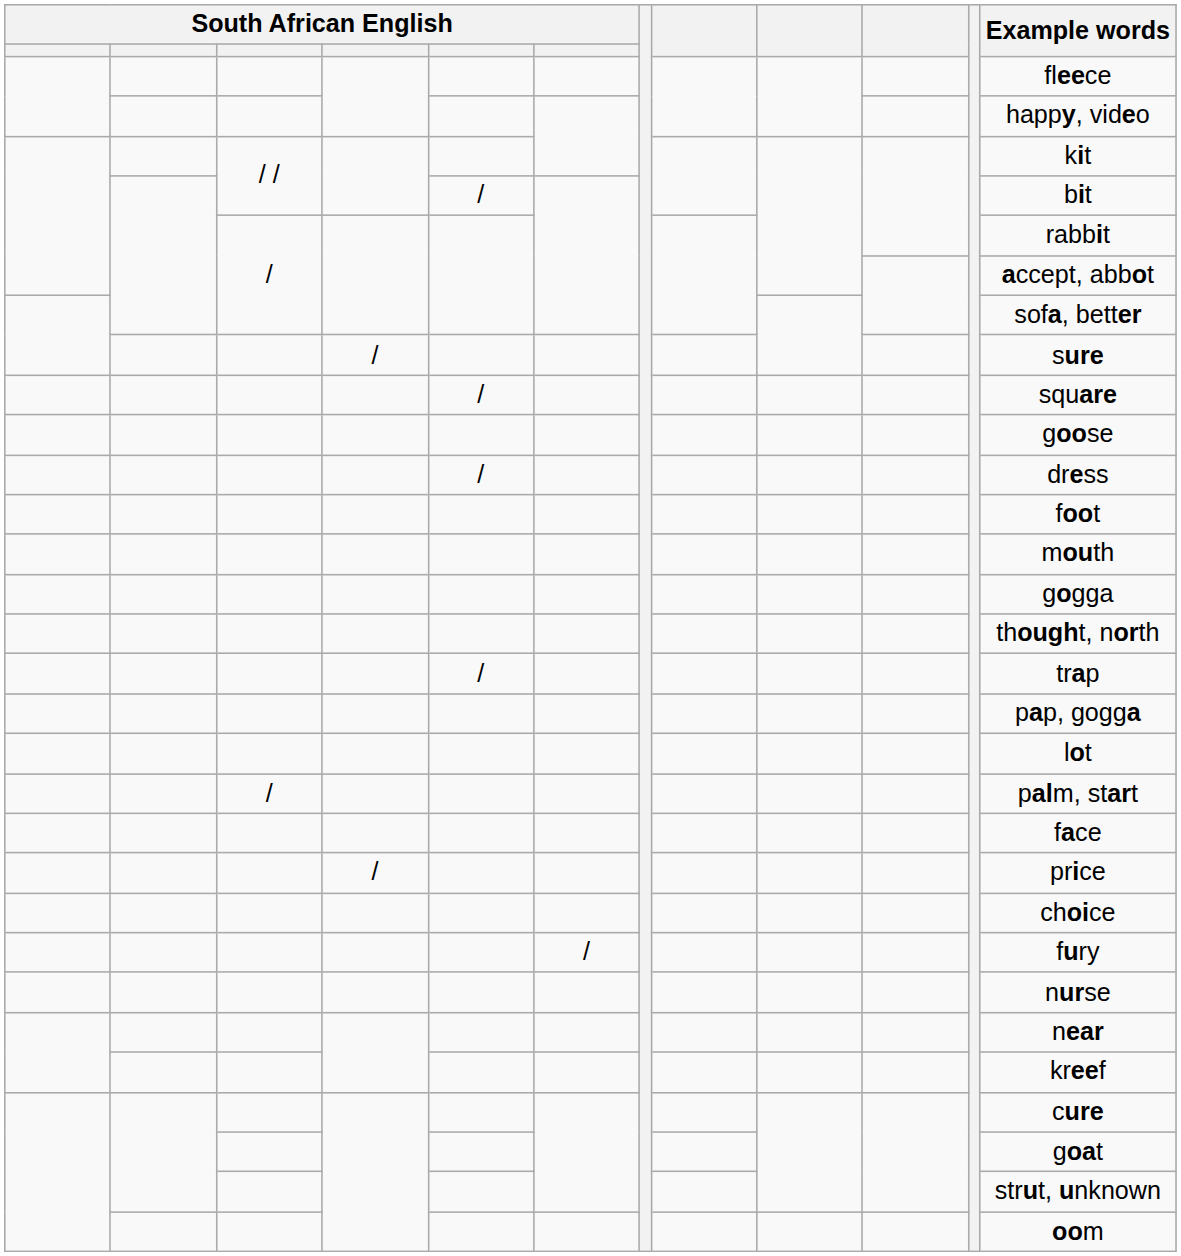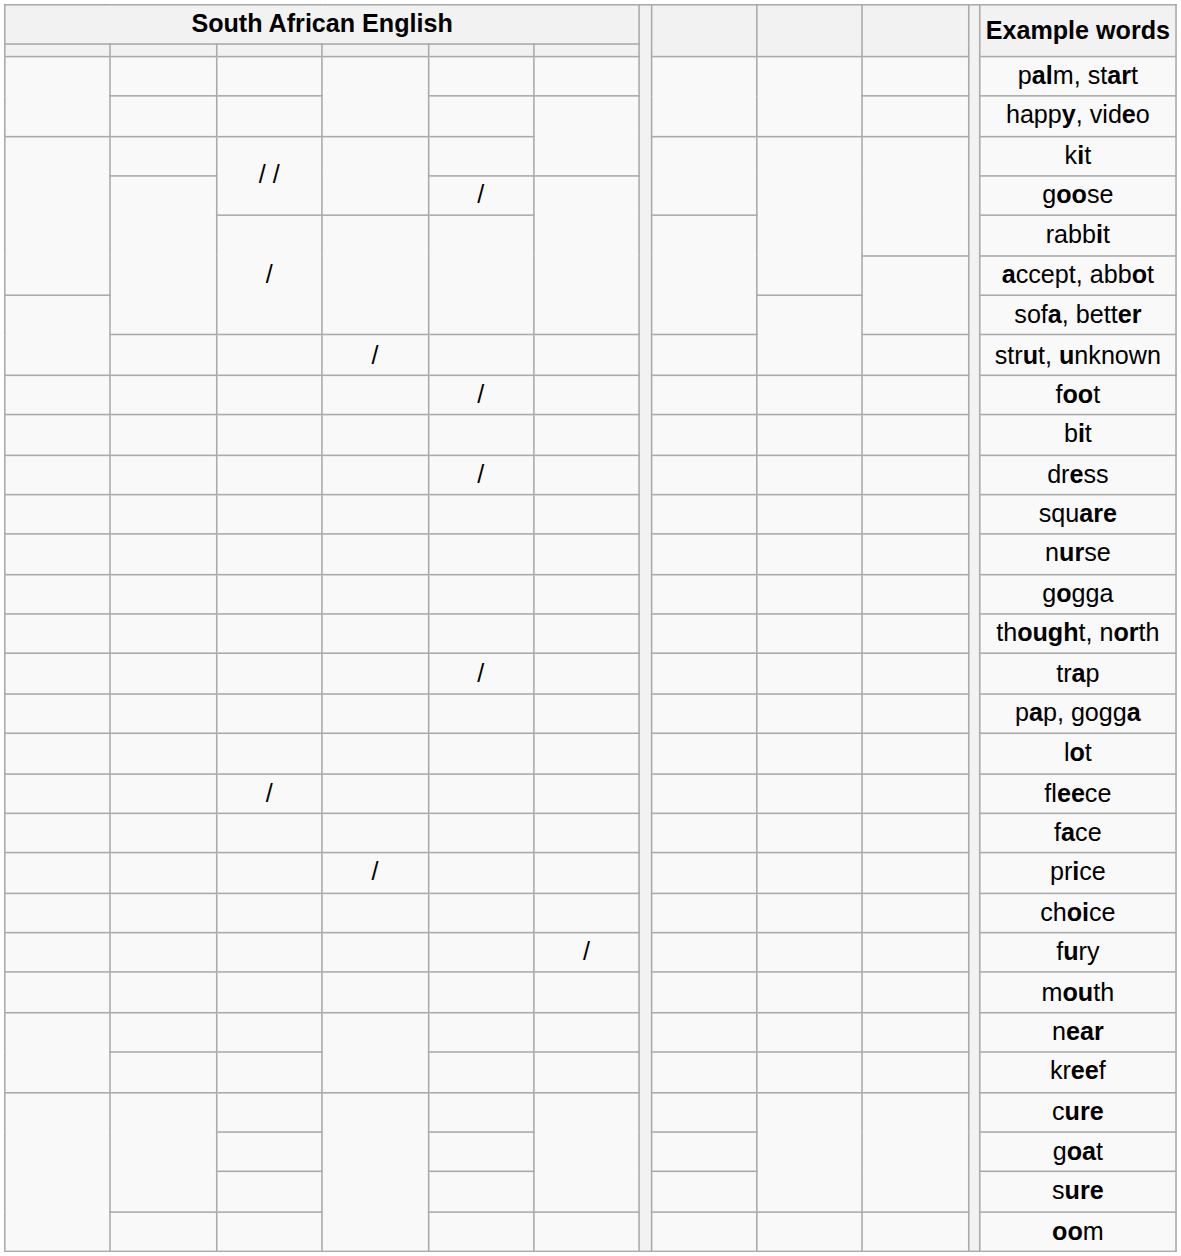(1078, 75) fleece -> (1078, 75) palm, start
(1078, 195) bit -> (1078, 195) goose
(1078, 354) sure -> (1078, 354) strut, unknown
(1078, 394) square -> (1078, 394) foot
(1078, 434) goose -> (1078, 434) bit
(1078, 514) foot -> (1078, 514) square
(1078, 553) mouth -> (1078, 553) nurse
(1078, 792) palm, start -> (1078, 792) fleece
(1078, 992) nurse -> (1078, 992) mouth
(1078, 1191) strut, unknown -> (1078, 1191) sure
